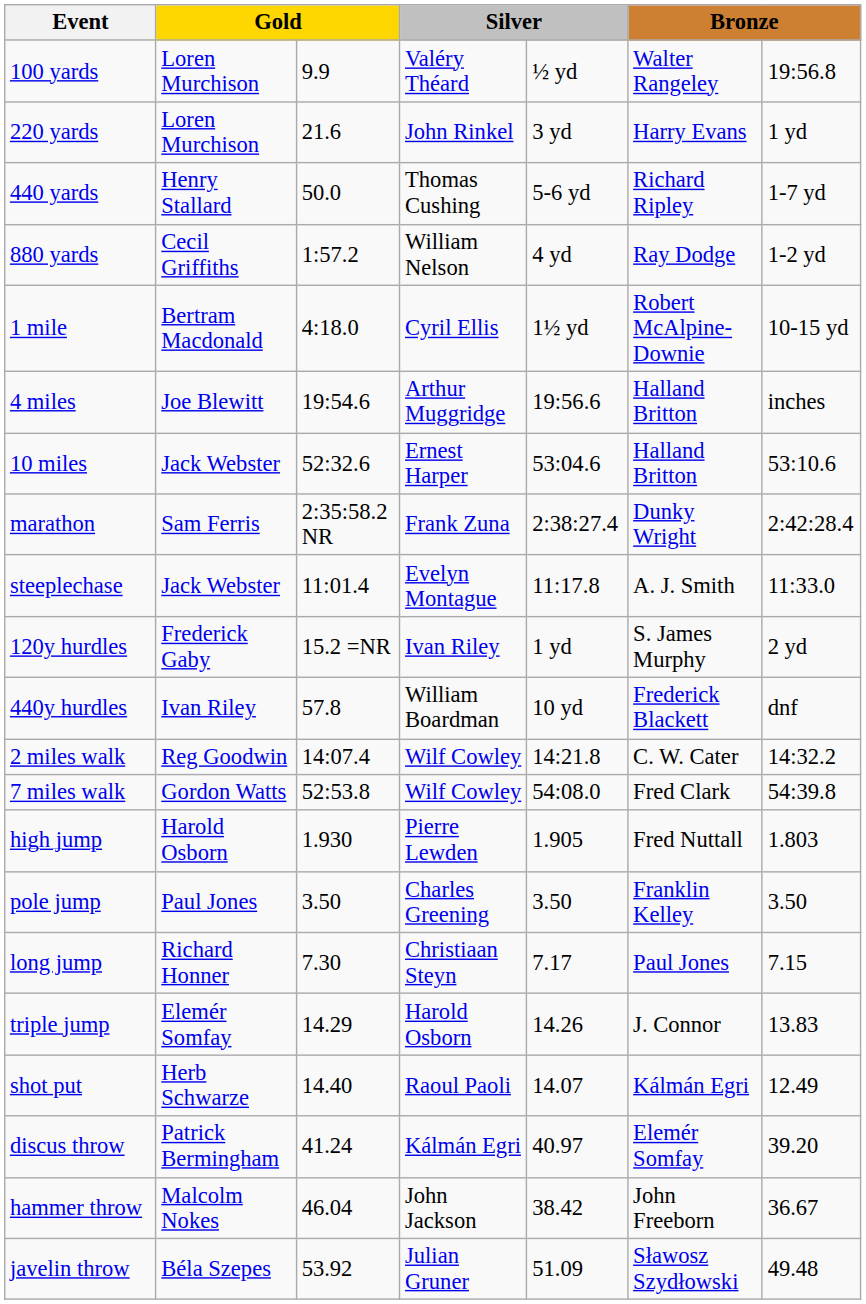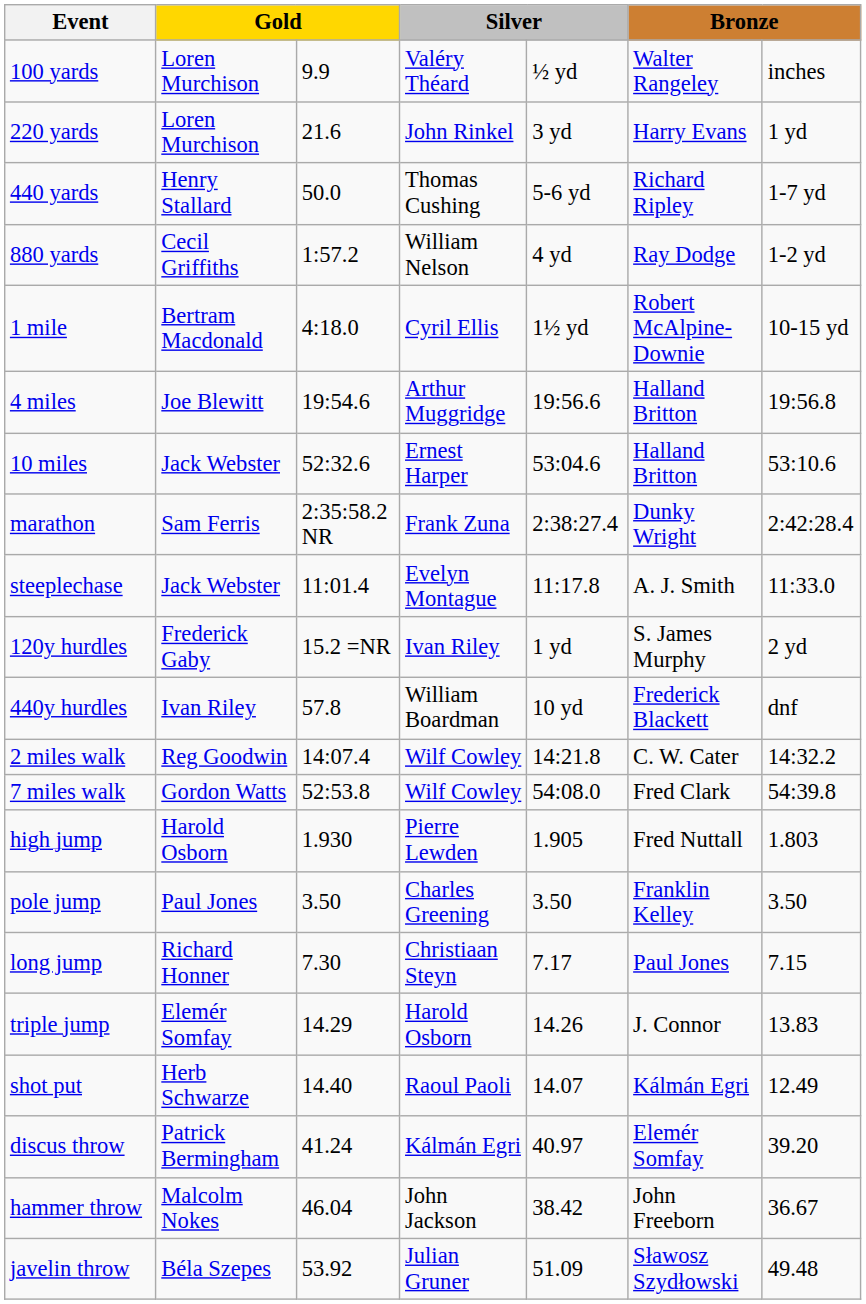(802, 70) 19:56.8 -> (796, 70) inches
(796, 402) inches -> (802, 402) 19:56.8
